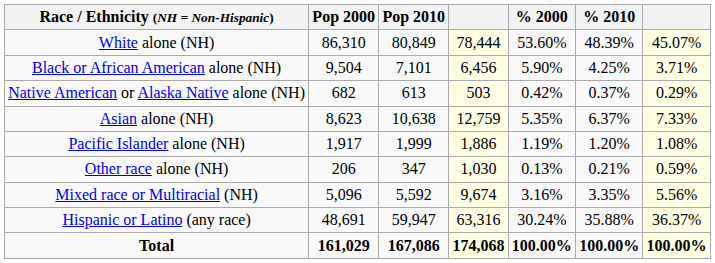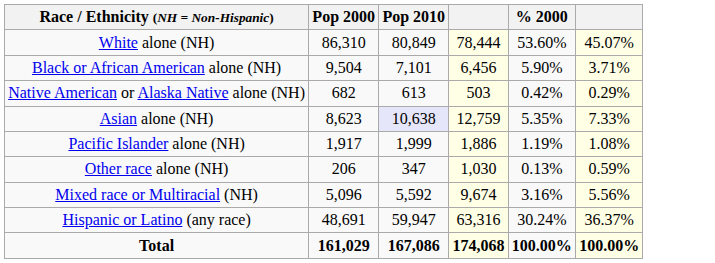- column: (609, 17)
(414, 118) no background -> (414, 118) lavender background
